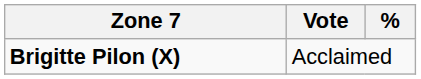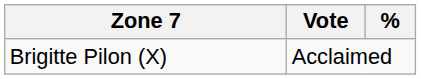(95, 56) bold -> (88, 56) normal
